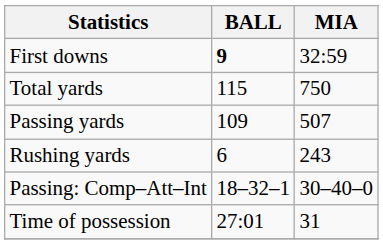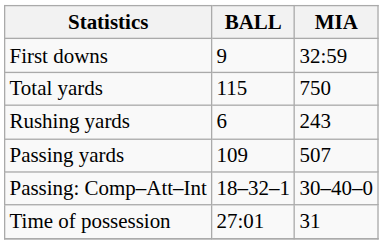(222, 55) bold -> (222, 55) normal
rows swapped: (70, 155) <-> (67, 121)
